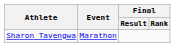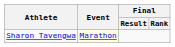(98, 36) no background -> (98, 36) lightyellow background
